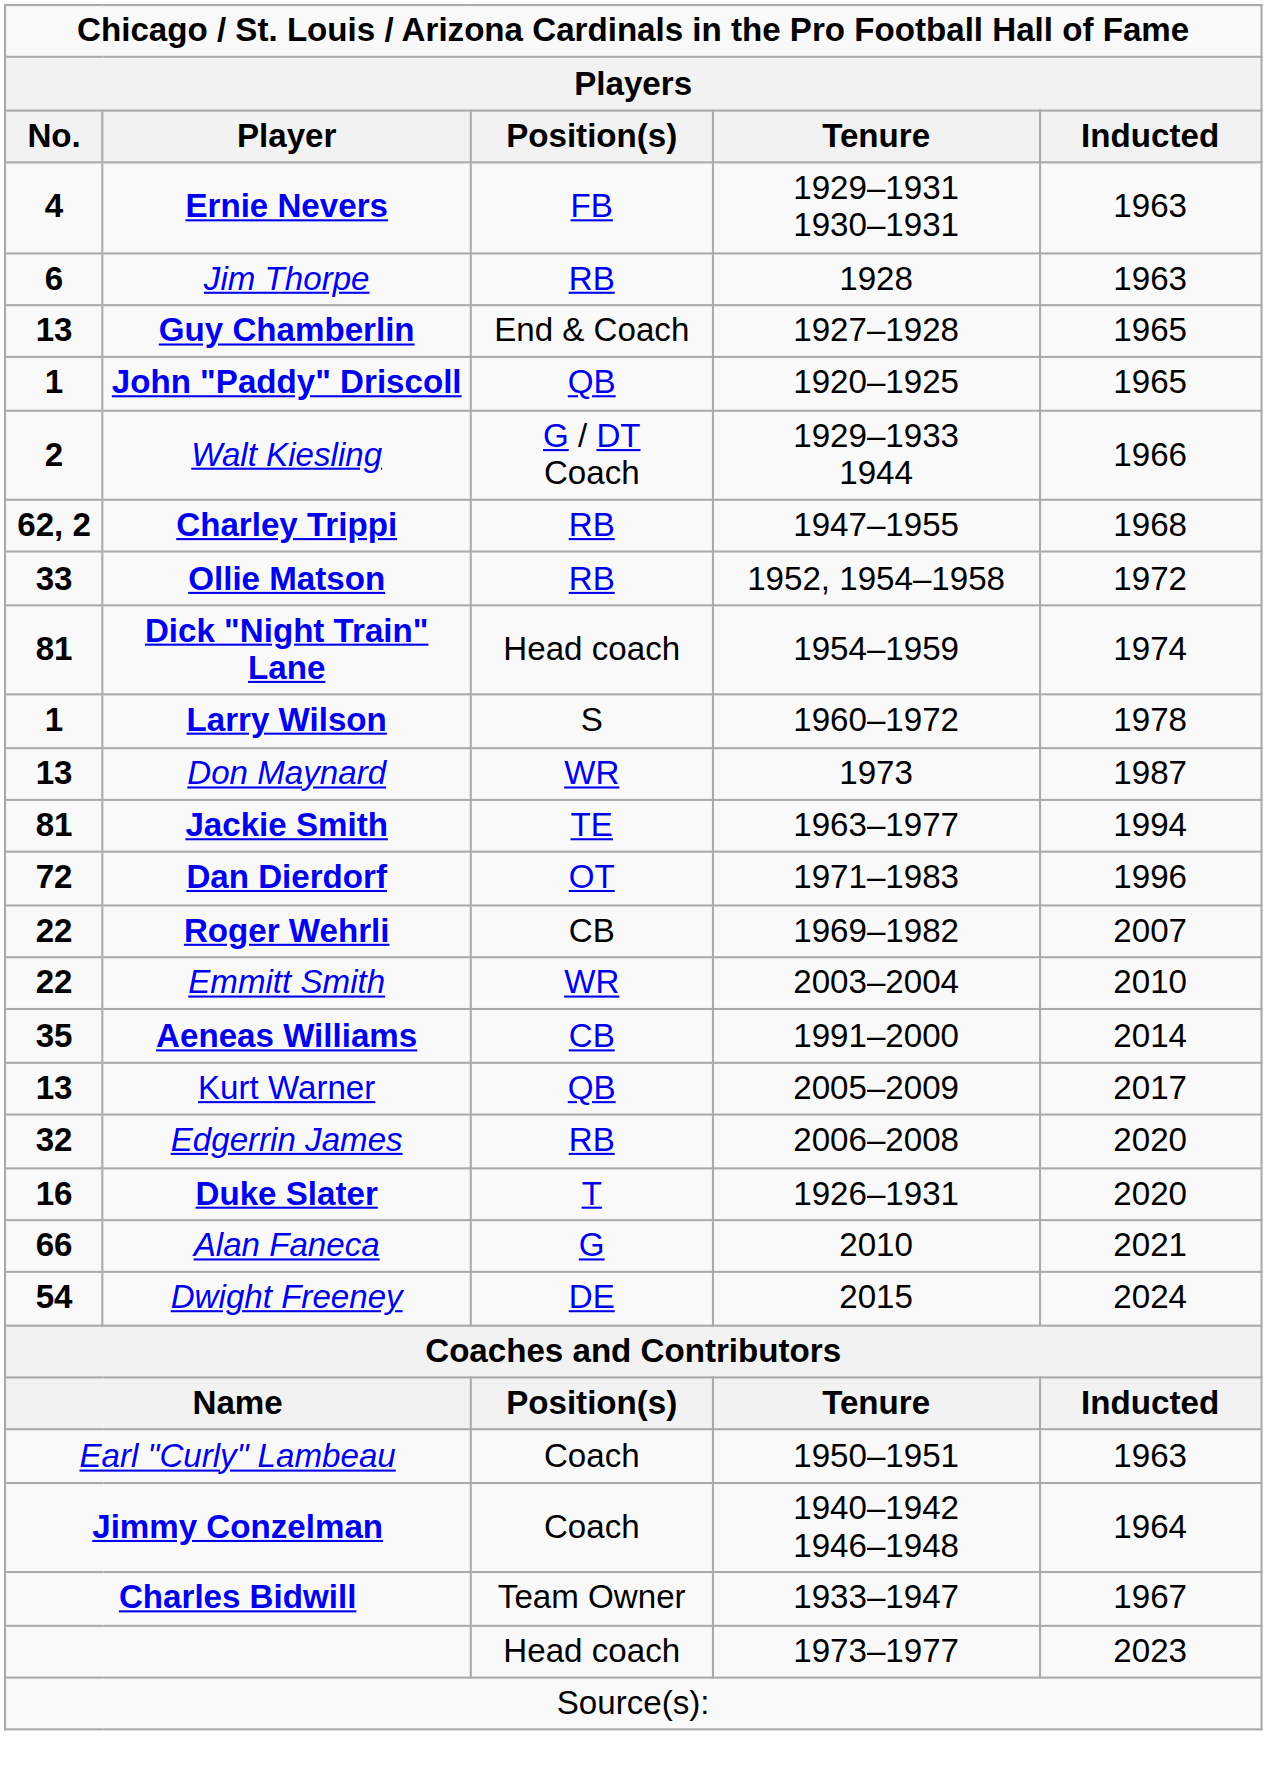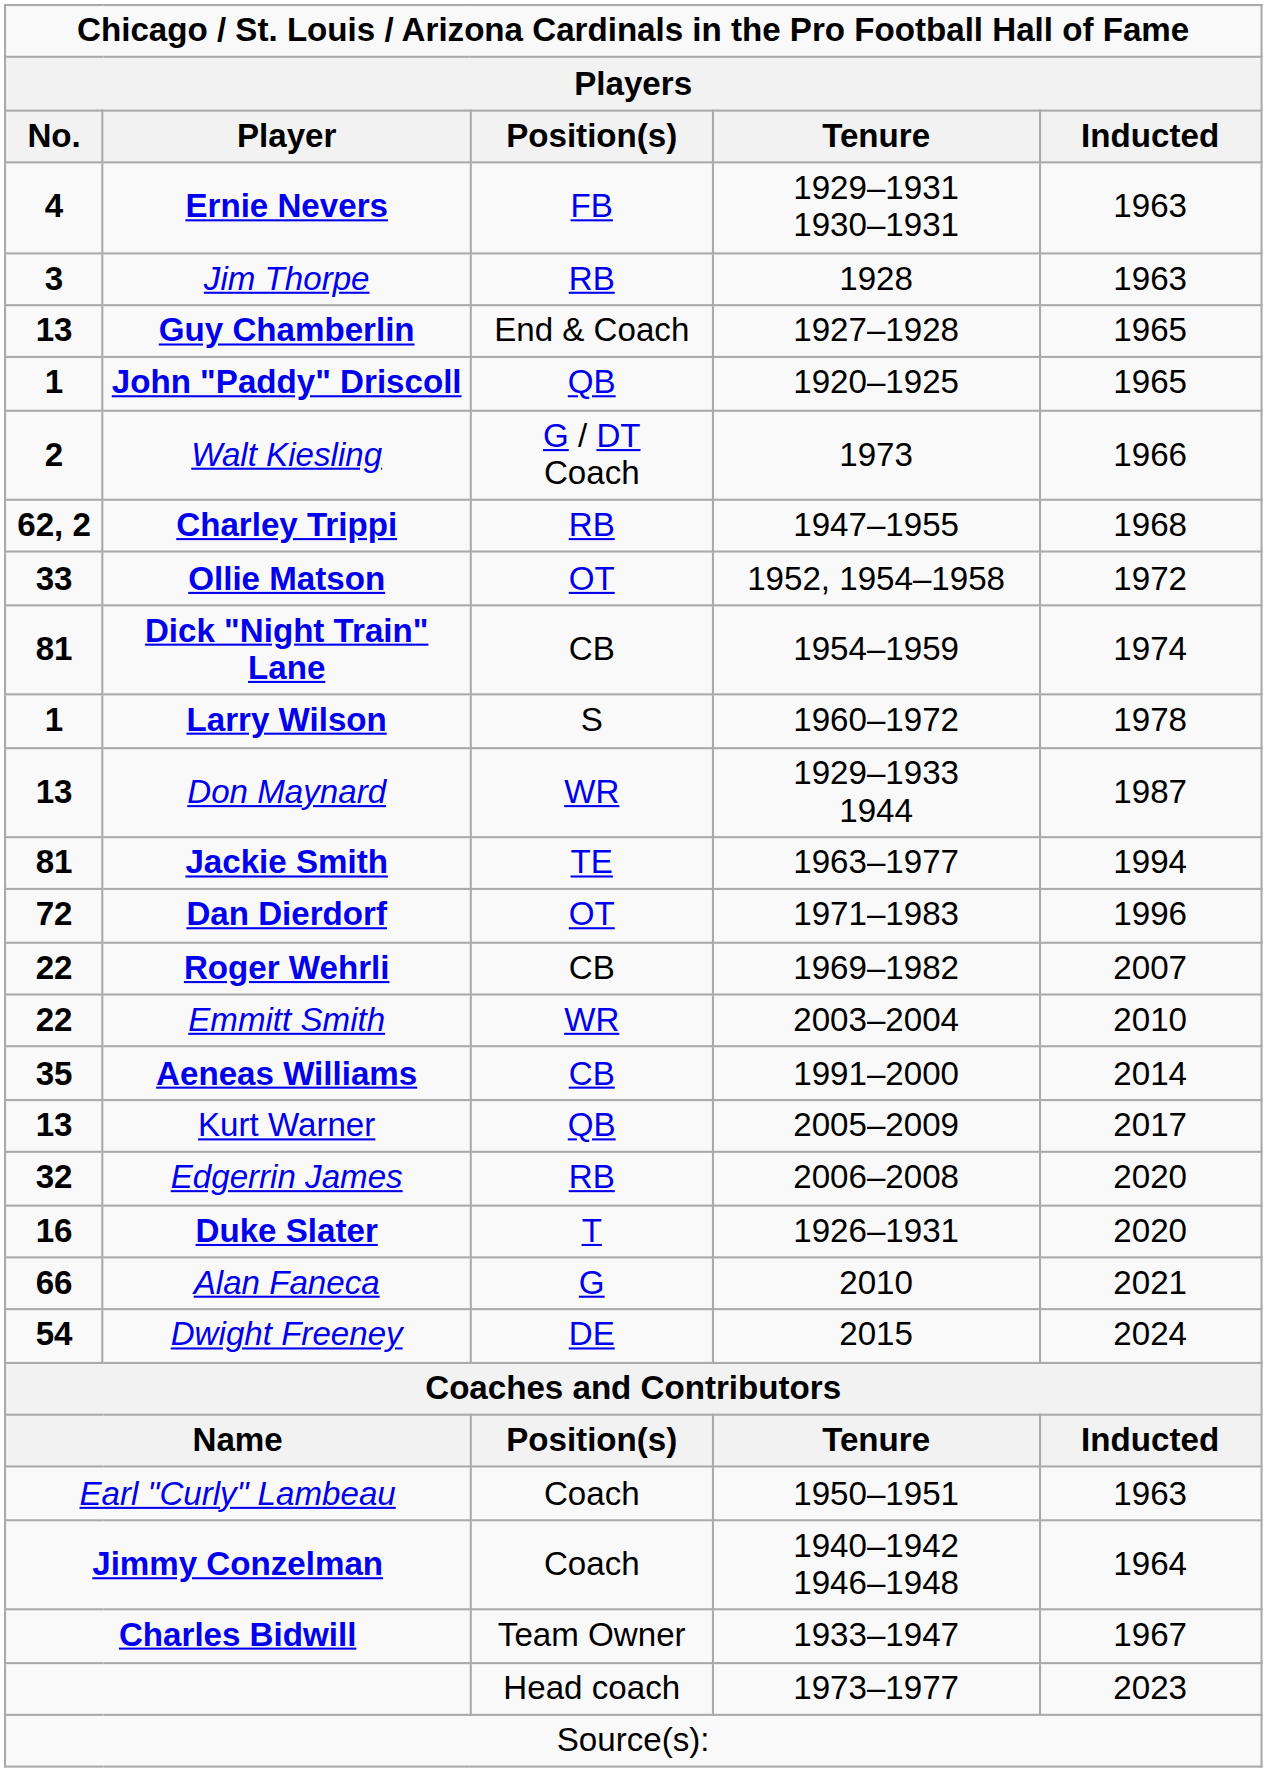(54, 278) 6 -> (54, 278) 3
(876, 454) 1929–1933 1944 -> (876, 454) 1973
(592, 578) RB -> (592, 578) OT
(592, 649) Head coach -> (592, 649) CB
(876, 772) 1973 -> (876, 791) 1929–1933 1944
